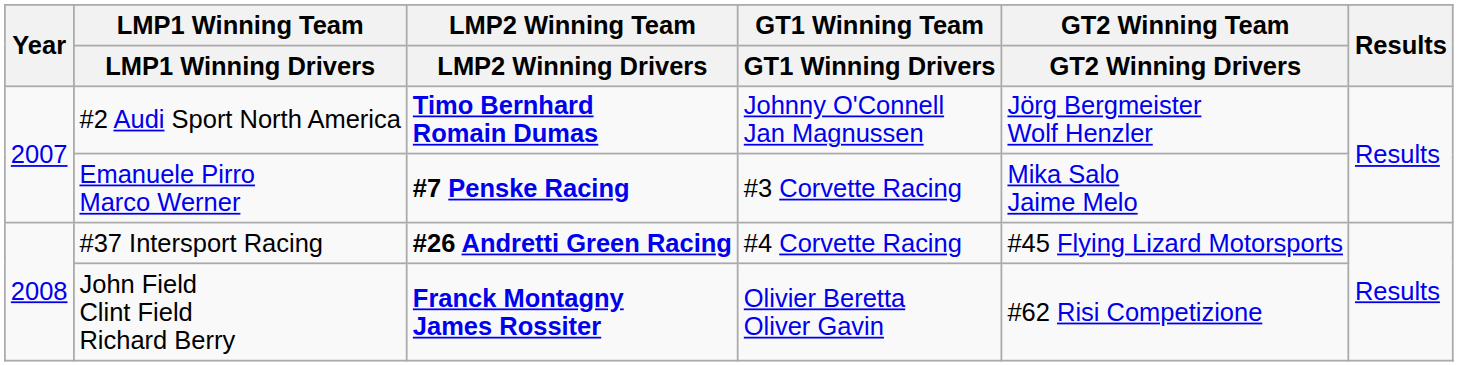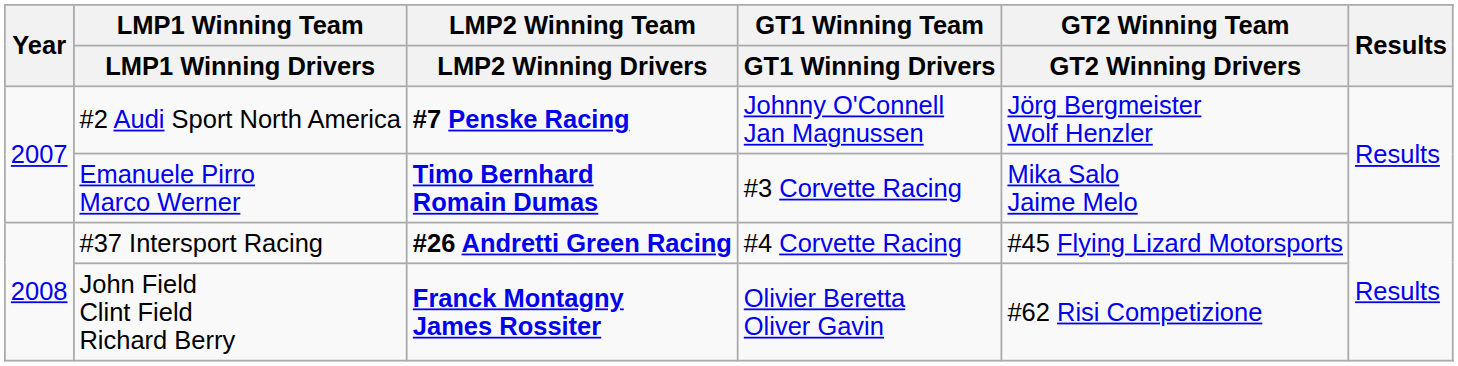(506, 120) Timo Bernhard Romain Dumas -> (521, 120) #7 Penske Racing
(521, 189) #7 Penske Racing -> (506, 189) Timo Bernhard Romain Dumas
